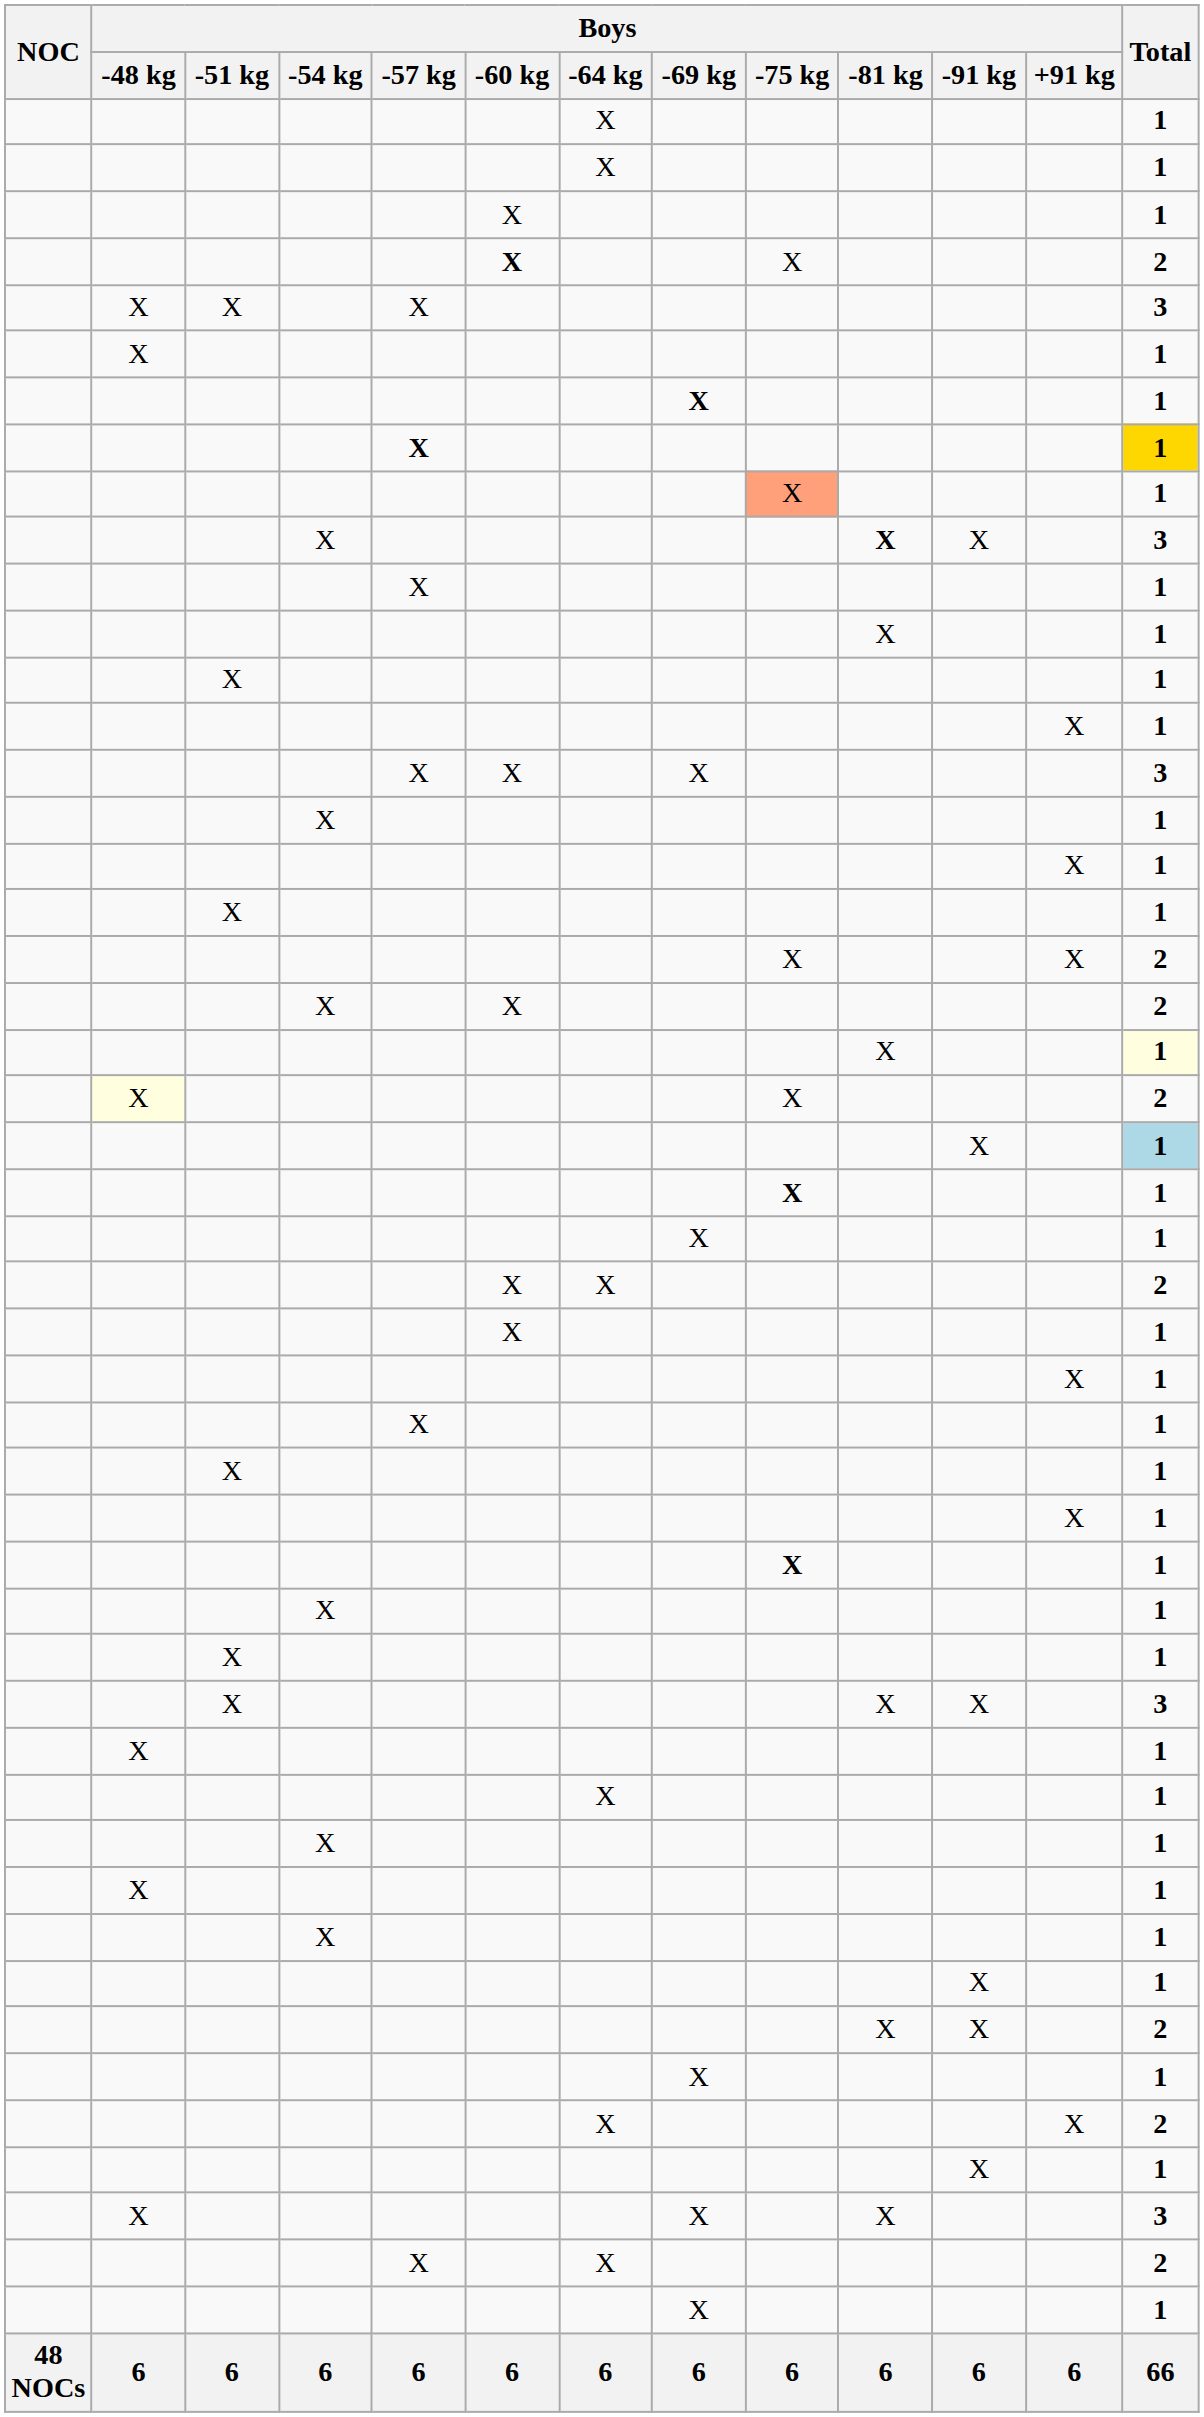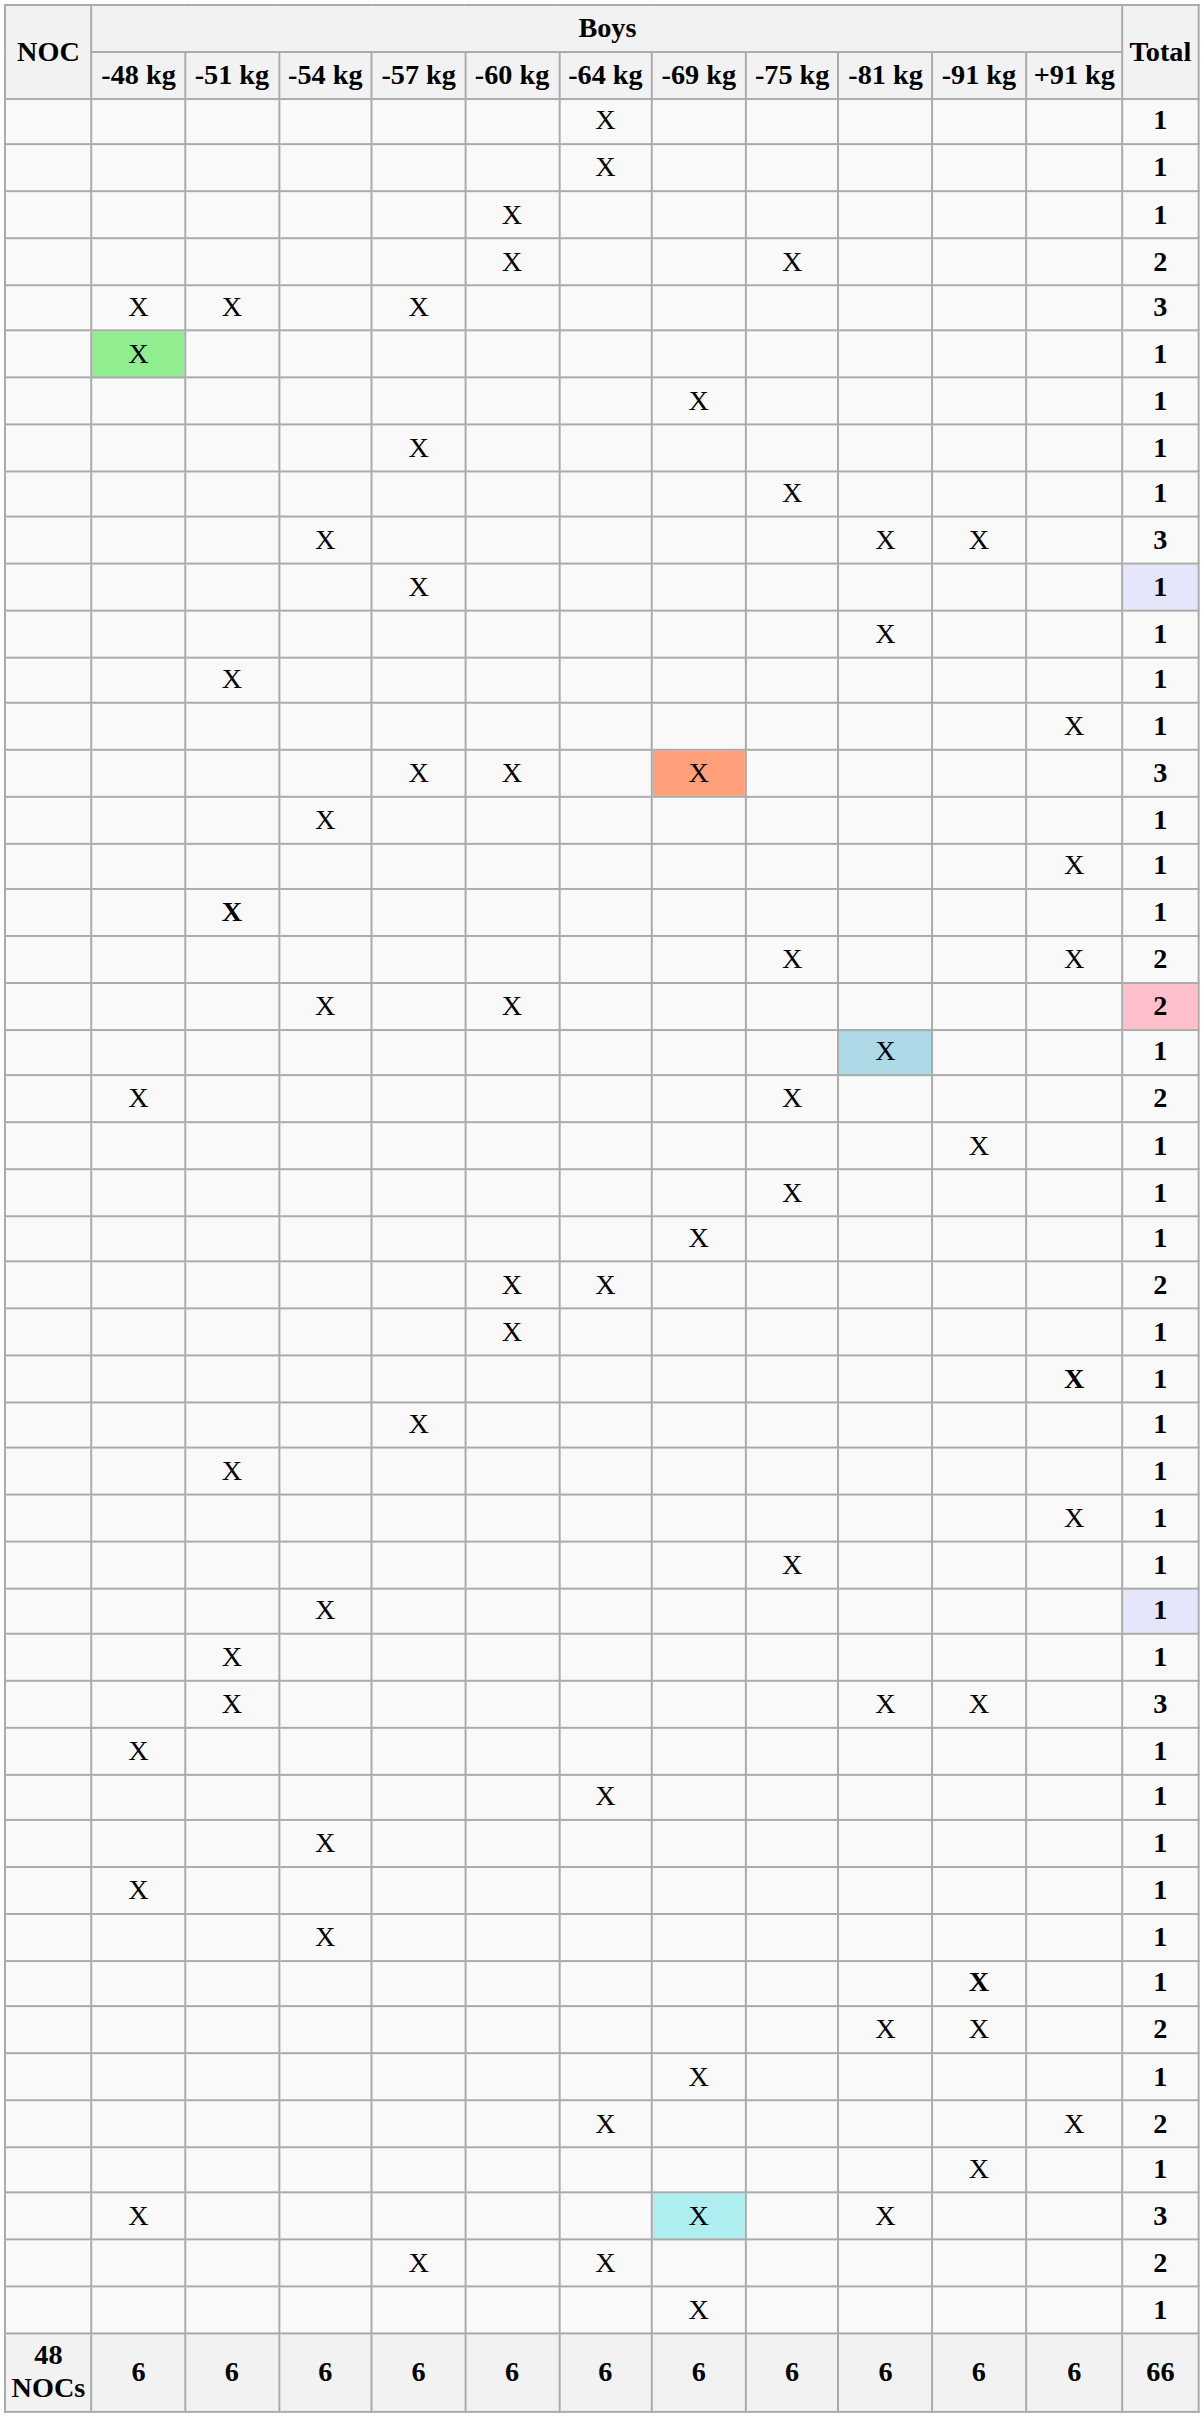(512, 260) bold -> (512, 260) normal
(139, 354) no background -> (139, 354) lightgreen background
(699, 400) bold -> (699, 400) normal
(419, 447) bold -> (419, 447) normal
(1160, 447) gold background -> (1160, 447) no background
(792, 493) lightsalmon background -> (792, 493) no background
(886, 540) bold -> (886, 540) normal
(1160, 586) no background -> (1160, 586) lavender background
(699, 772) no background -> (699, 772) lightsalmon background
(232, 912) normal -> (232, 912) bold
(1160, 1005) no background -> (1160, 1005) pink background
(886, 1052) no background -> (886, 1052) lightblue background
(1160, 1052) lightyellow background -> (1160, 1052) no background
(139, 1098) lightyellow background -> (139, 1098) no background
(1160, 1145) lightblue background -> (1160, 1145) no background
(792, 1191) bold -> (792, 1191) normal
(1074, 1378) normal -> (1074, 1378) bold
(792, 1564) bold -> (792, 1564) normal
(1160, 1610) no background -> (1160, 1610) lavender background
(979, 1983) normal -> (979, 1983) bold
(699, 2216) no background -> (699, 2216) paleturquoise background
